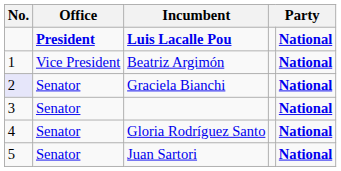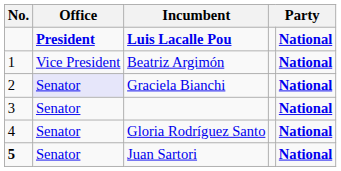(11, 85) lavender background -> (11, 85) no background
(58, 85) no background -> (58, 85) lavender background
(11, 154) normal -> (11, 154) bold
